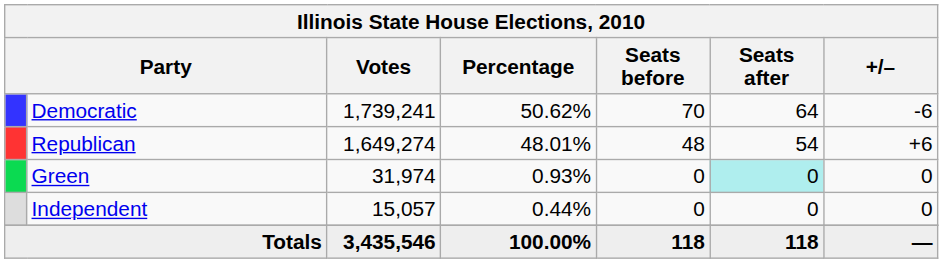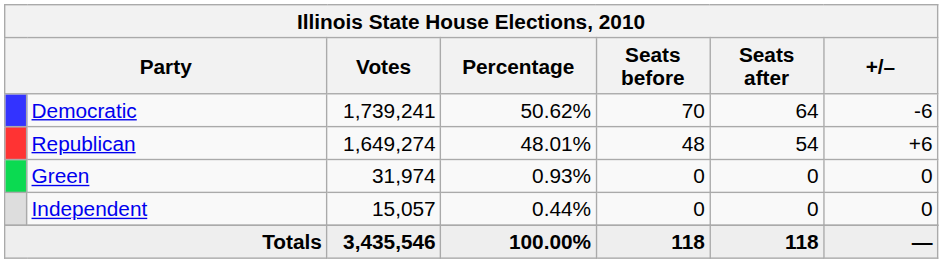(813, 177) paleturquoise background -> (813, 177) no background
